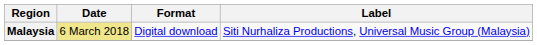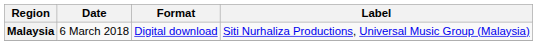(94, 31) khaki background -> (94, 31) no background
